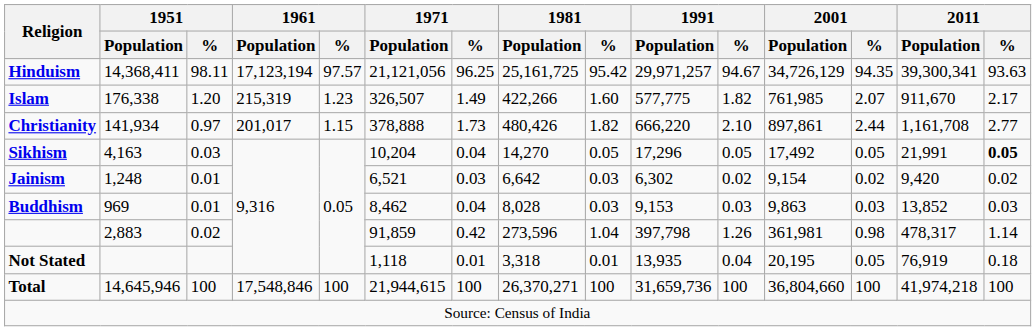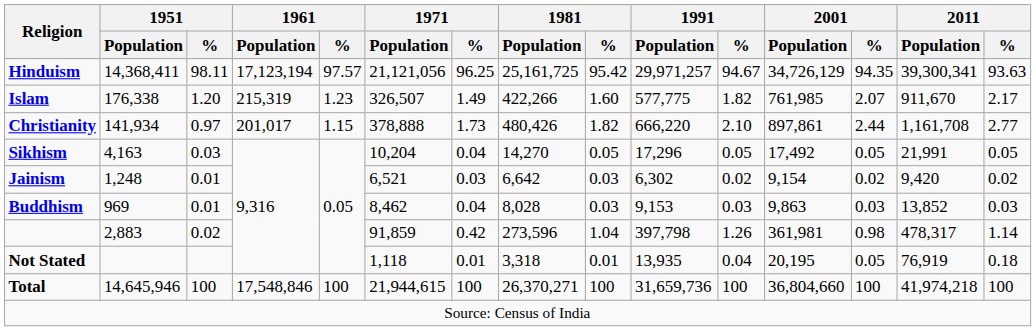(1003, 152) bold -> (1003, 152) normal
